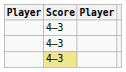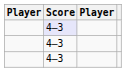(55, 28) no background -> (55, 28) lavender background
(55, 59) khaki background -> (55, 59) no background
